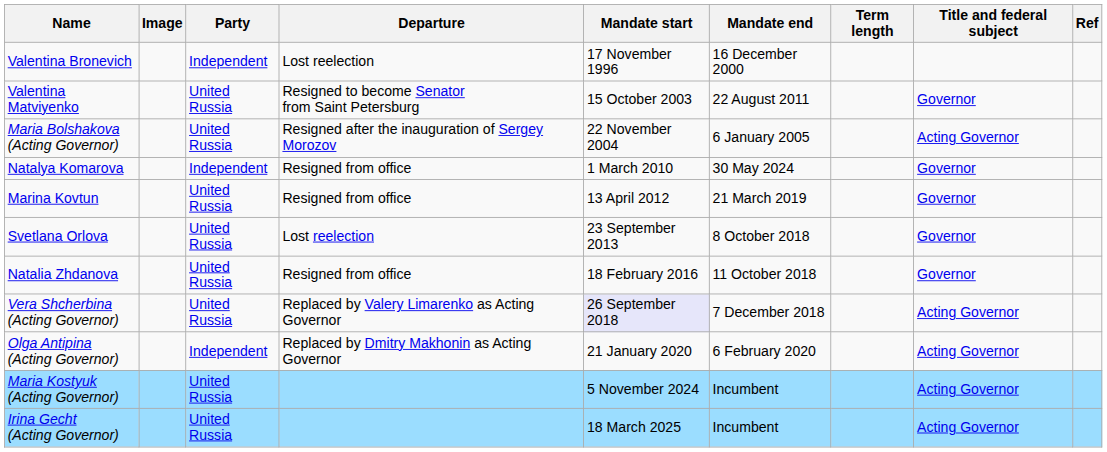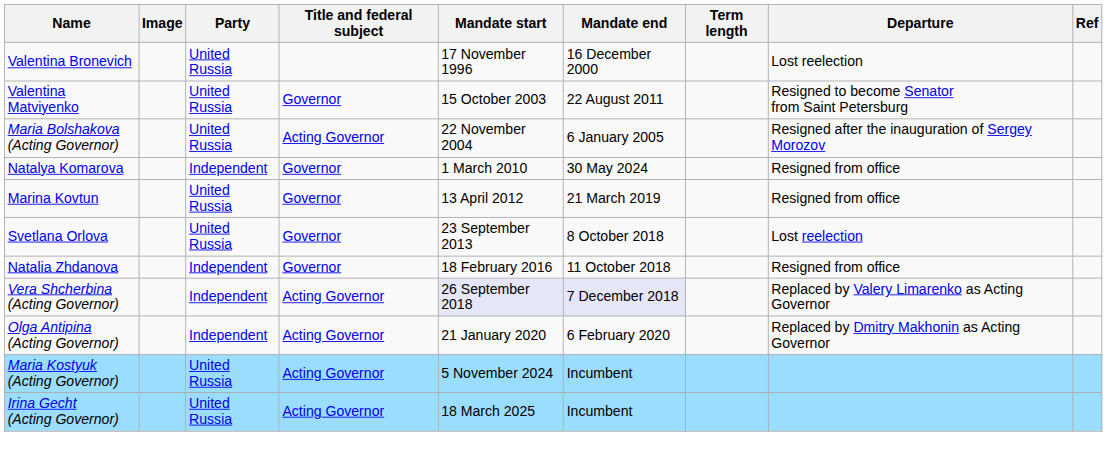columns swapped: (993, 23) <-> (431, 23)
(228, 61) Independent -> (211, 61) United Russia
(211, 274) United Russia -> (228, 267) Independent
(211, 313) United Russia -> (228, 297) Independent
(769, 313) no background -> (623, 297) lavender background
